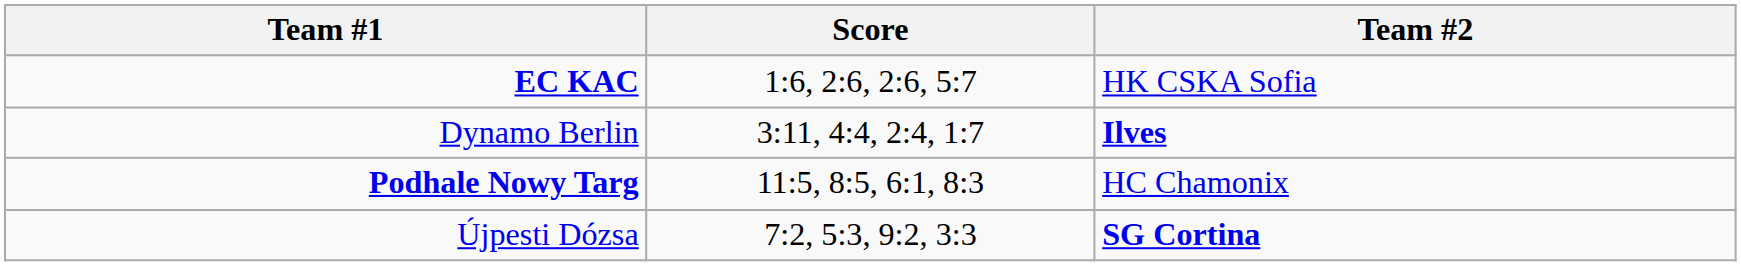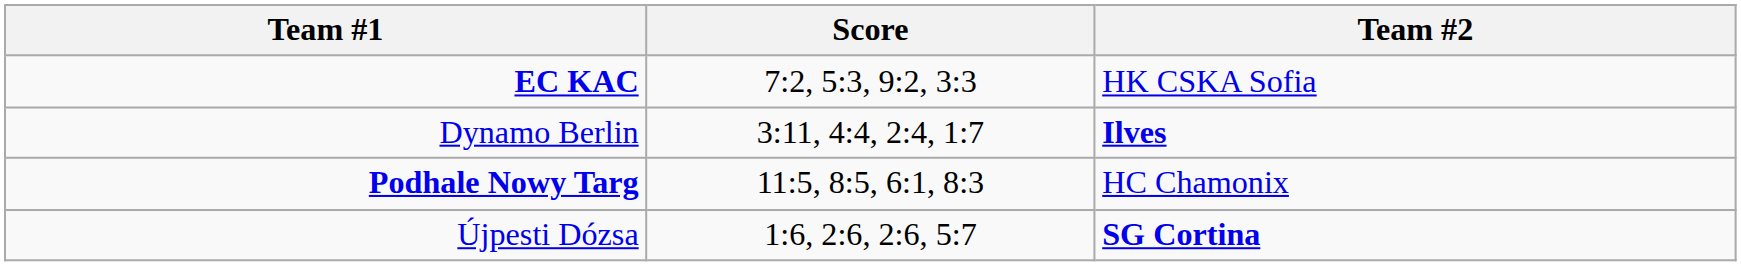(870, 81) 1:6, 2:6, 2:6, 5:7 -> (870, 81) 7:2, 5:3, 9:2, 3:3
(870, 234) 7:2, 5:3, 9:2, 3:3 -> (870, 234) 1:6, 2:6, 2:6, 5:7
